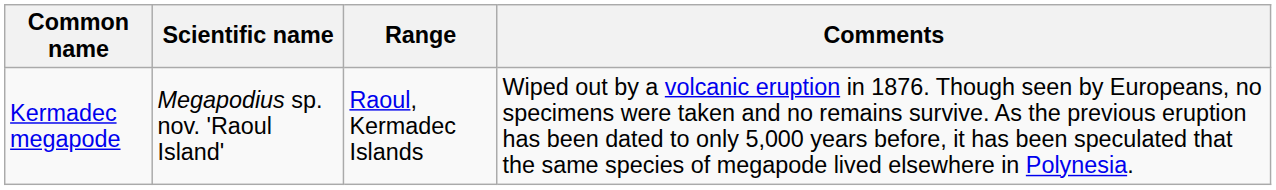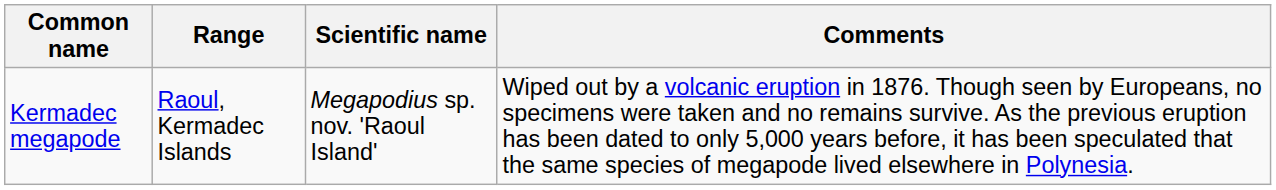columns swapped: (248, 36) <-> (421, 36)
